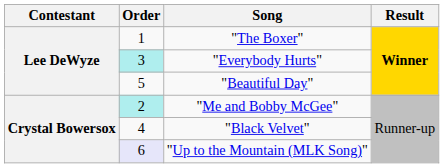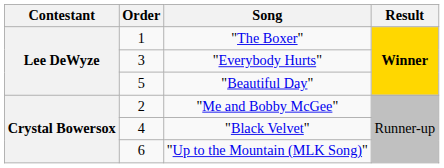(141, 60) paleturquoise background -> (141, 60) no background
(141, 106) paleturquoise background -> (141, 106) no background
(141, 151) lavender background -> (141, 151) no background
